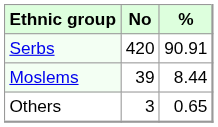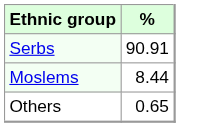- column: (140, 19)
